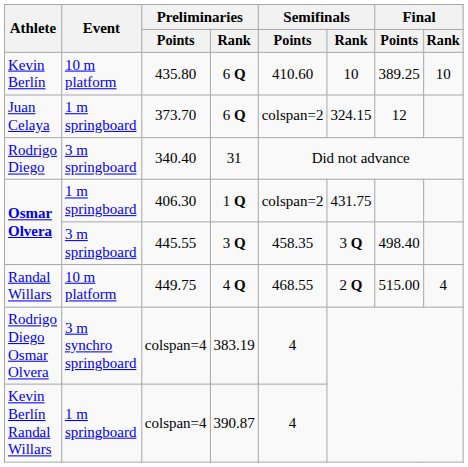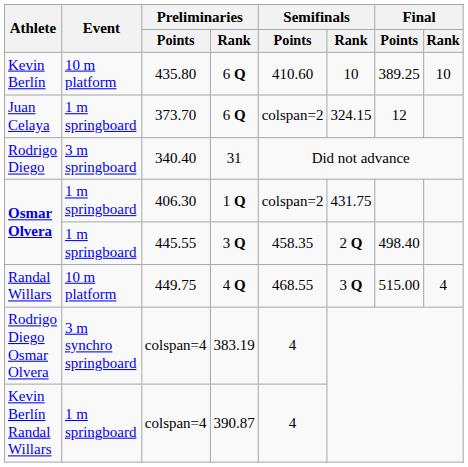(101, 243) 3 m springboard -> (101, 243) 1 m springboard
(351, 243) 3 Q -> (351, 243) 2 Q
(351, 286) 2 Q -> (351, 286) 3 Q
